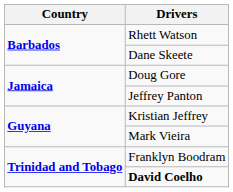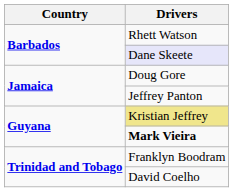(160, 55) no background -> (160, 55) lavender background
(168, 116) no background -> (168, 116) khaki background
(159, 136) normal -> (162, 136) bold
(165, 177) bold -> (164, 177) normal
